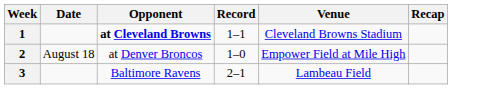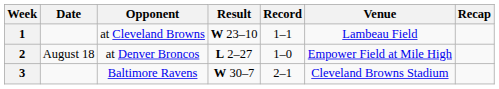+ column: (234, 14)
(156, 34) bold -> (153, 34) normal
(333, 34) Cleveland Browns Stadium -> (380, 34) Lambeau Field
(333, 73) Lambeau Field -> (380, 73) Cleveland Browns Stadium
